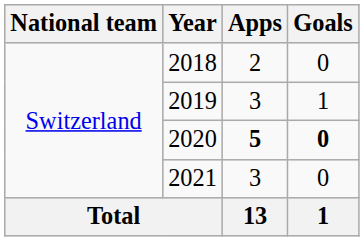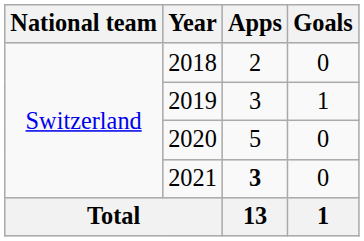(255, 139) bold -> (255, 139) normal
(323, 139) bold -> (323, 139) normal
(255, 178) normal -> (255, 178) bold
